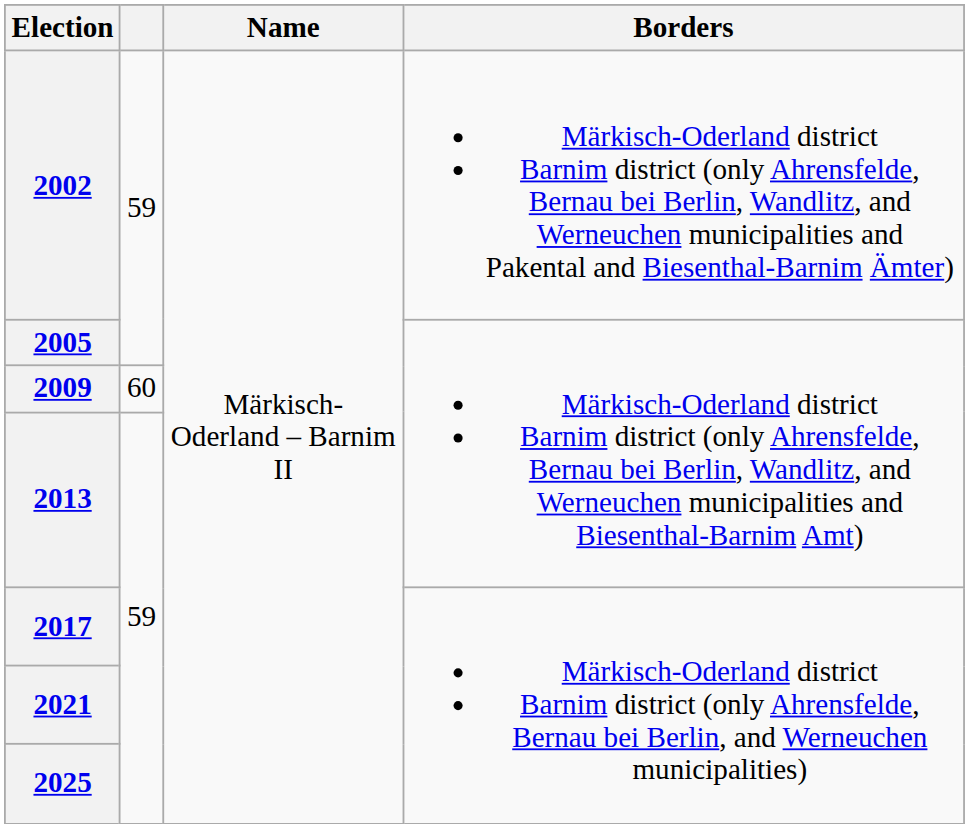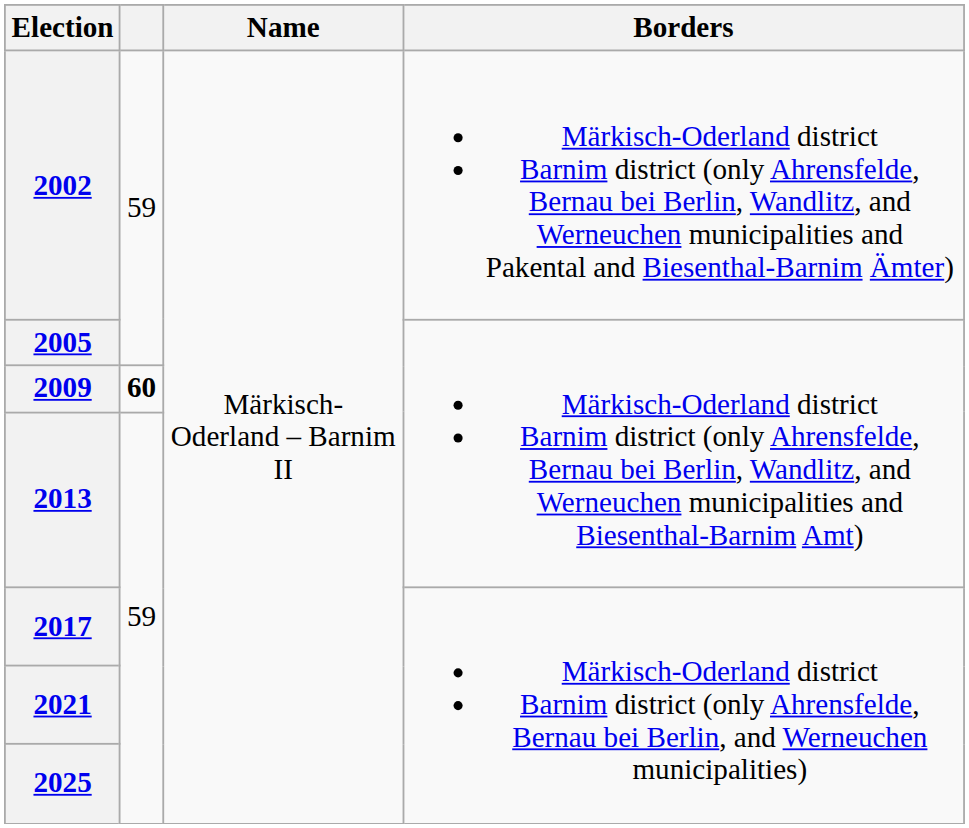(142, 388) normal -> (142, 388) bold
